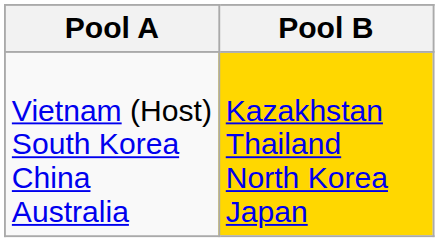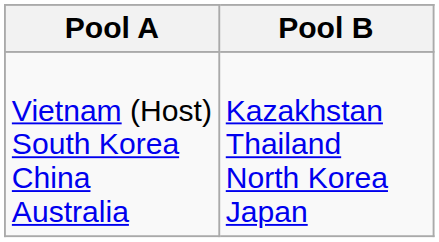(307, 160) gold background -> (307, 160) no background
